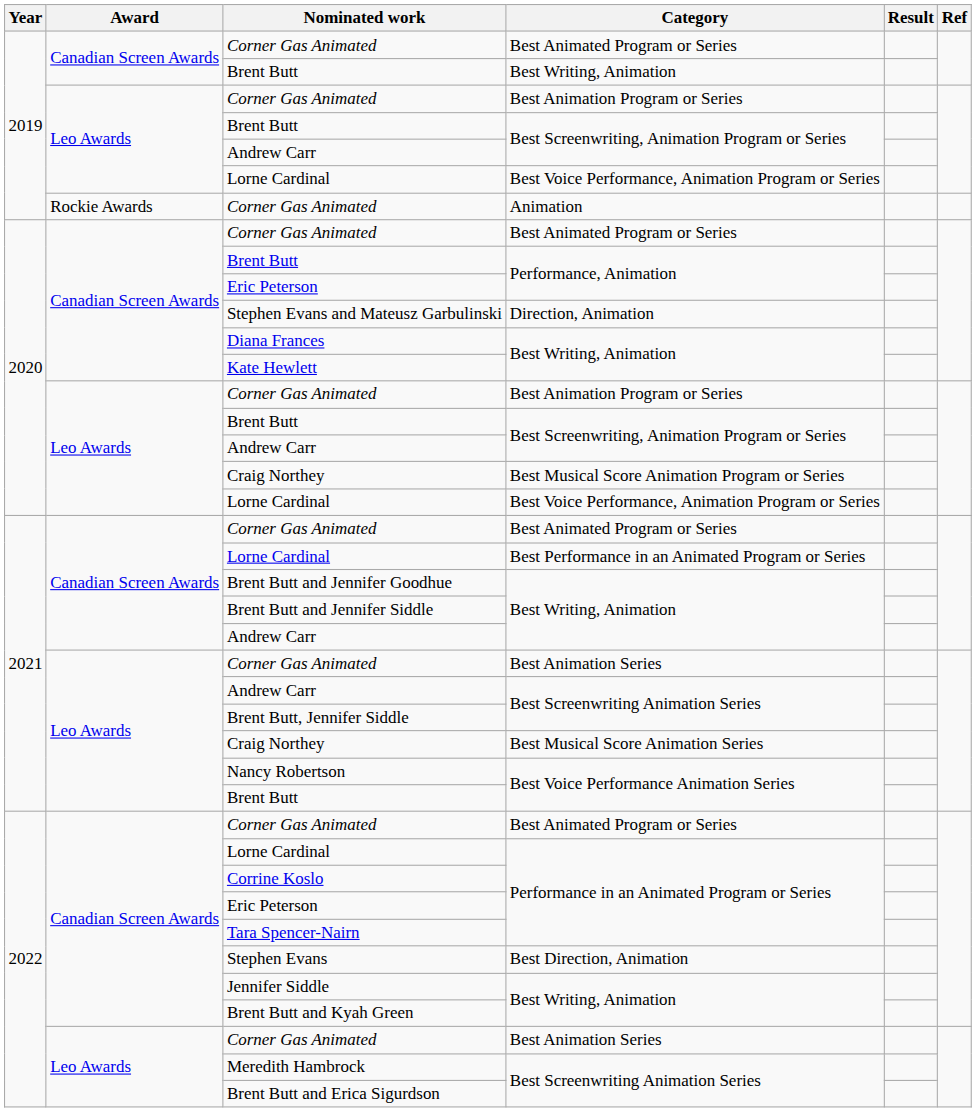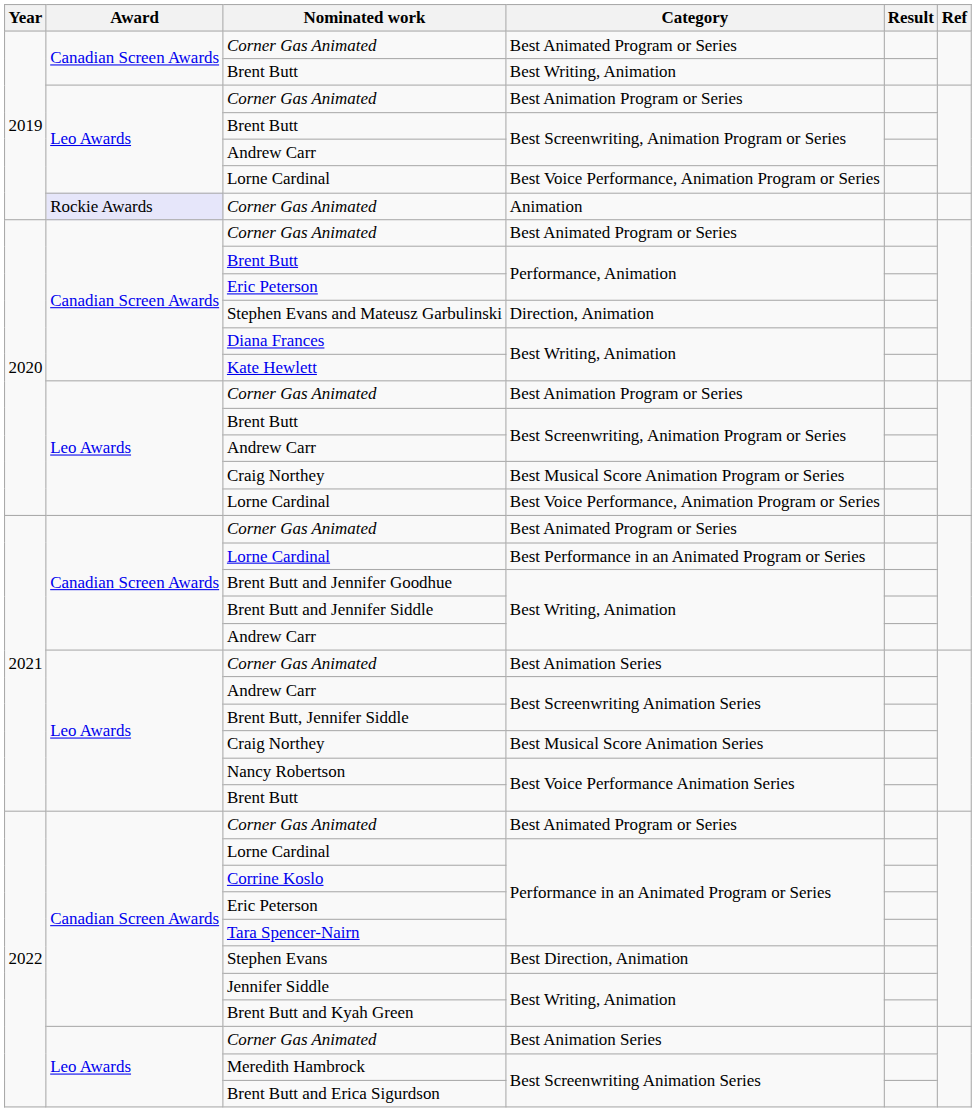(101, 206) no background -> (101, 206) lavender background
